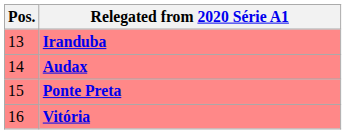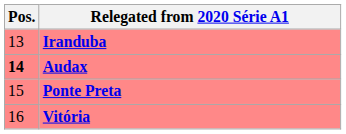(16, 66) normal -> (16, 66) bold
